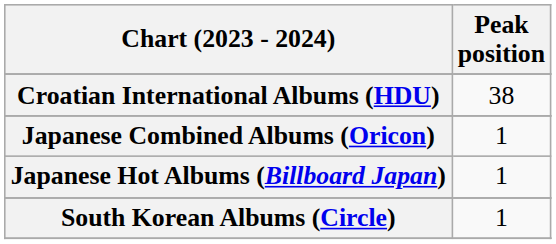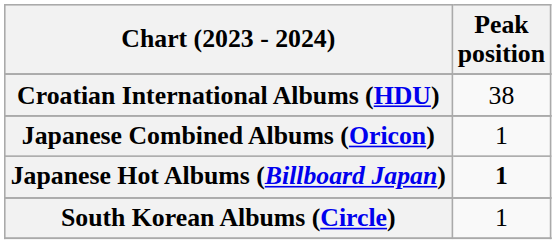(501, 176) normal -> (501, 176) bold
